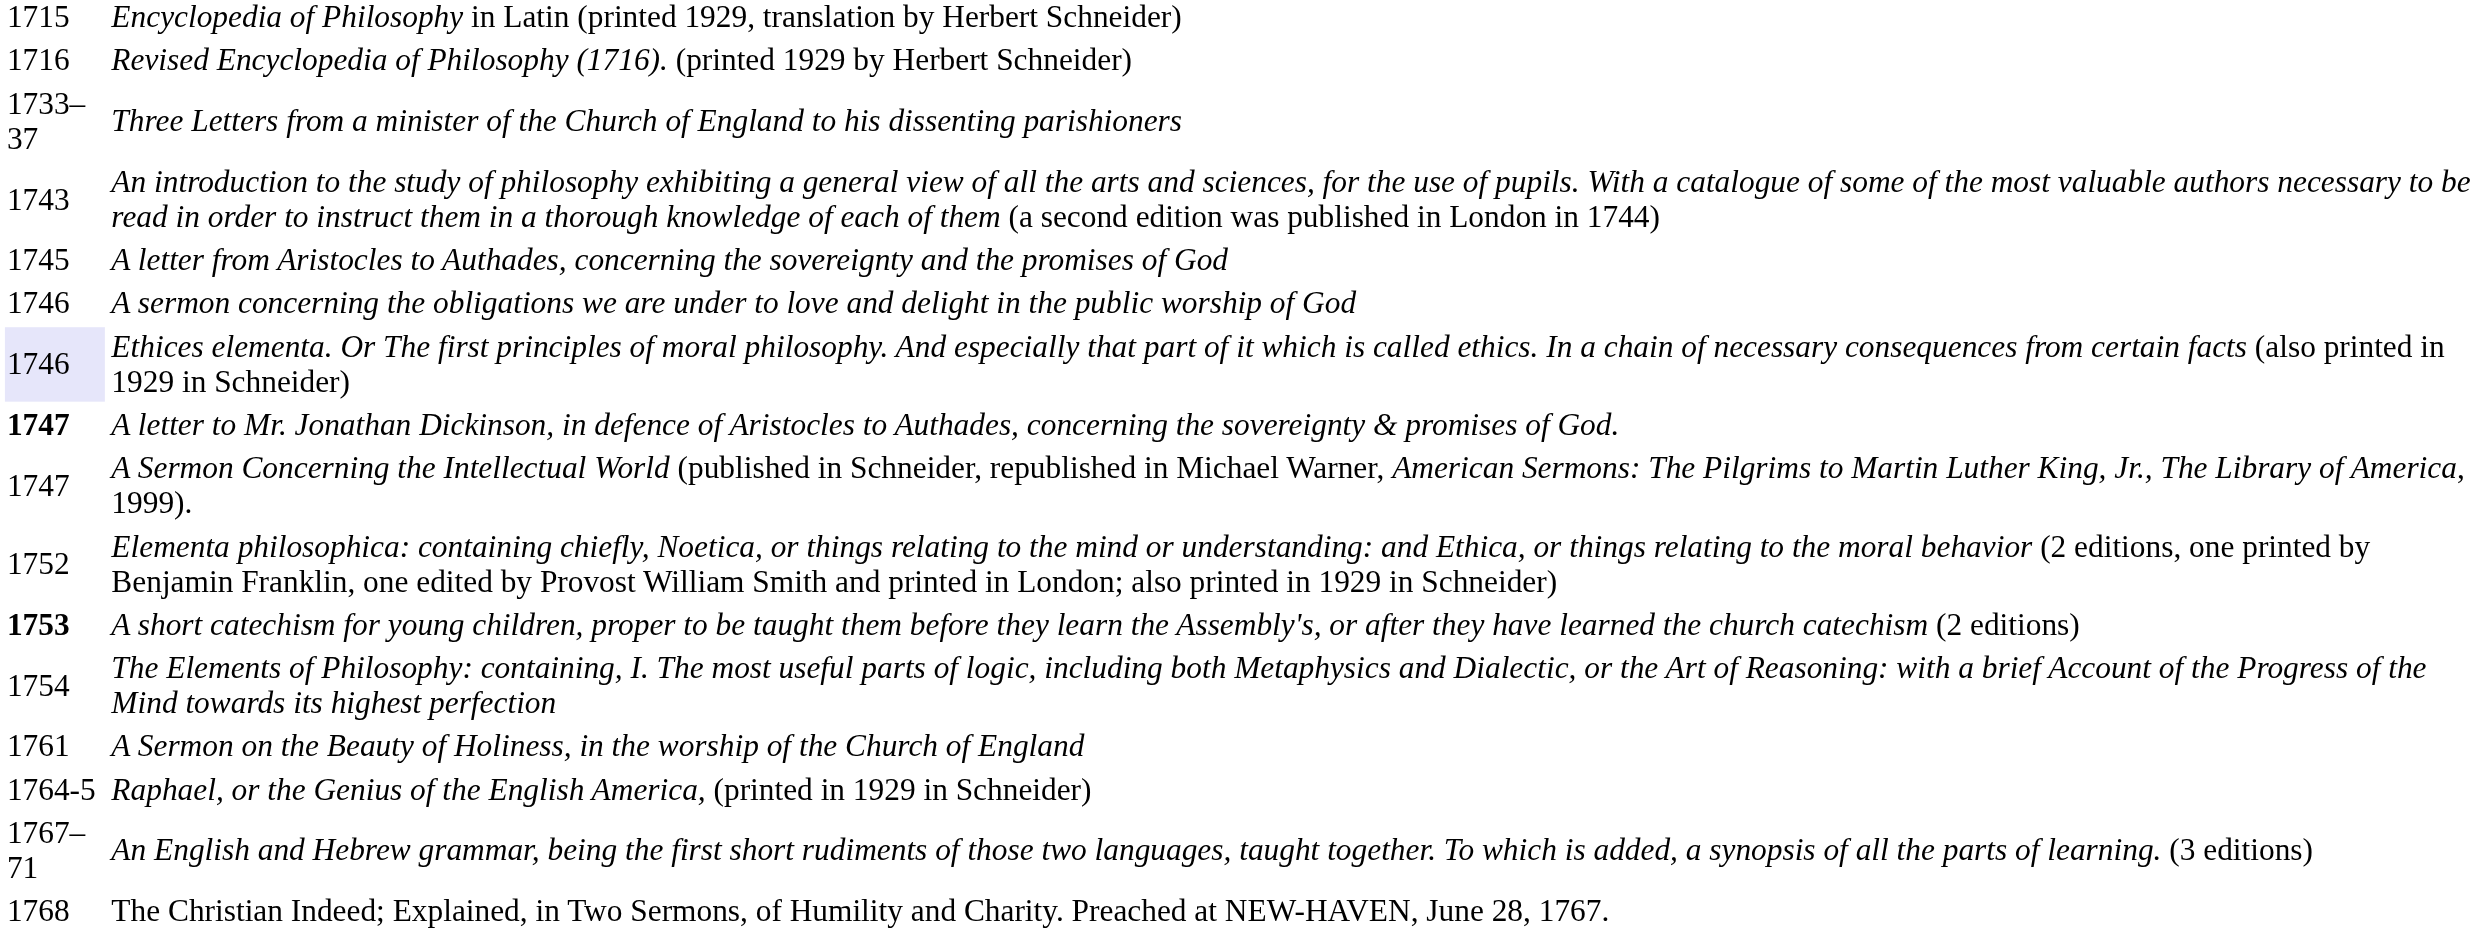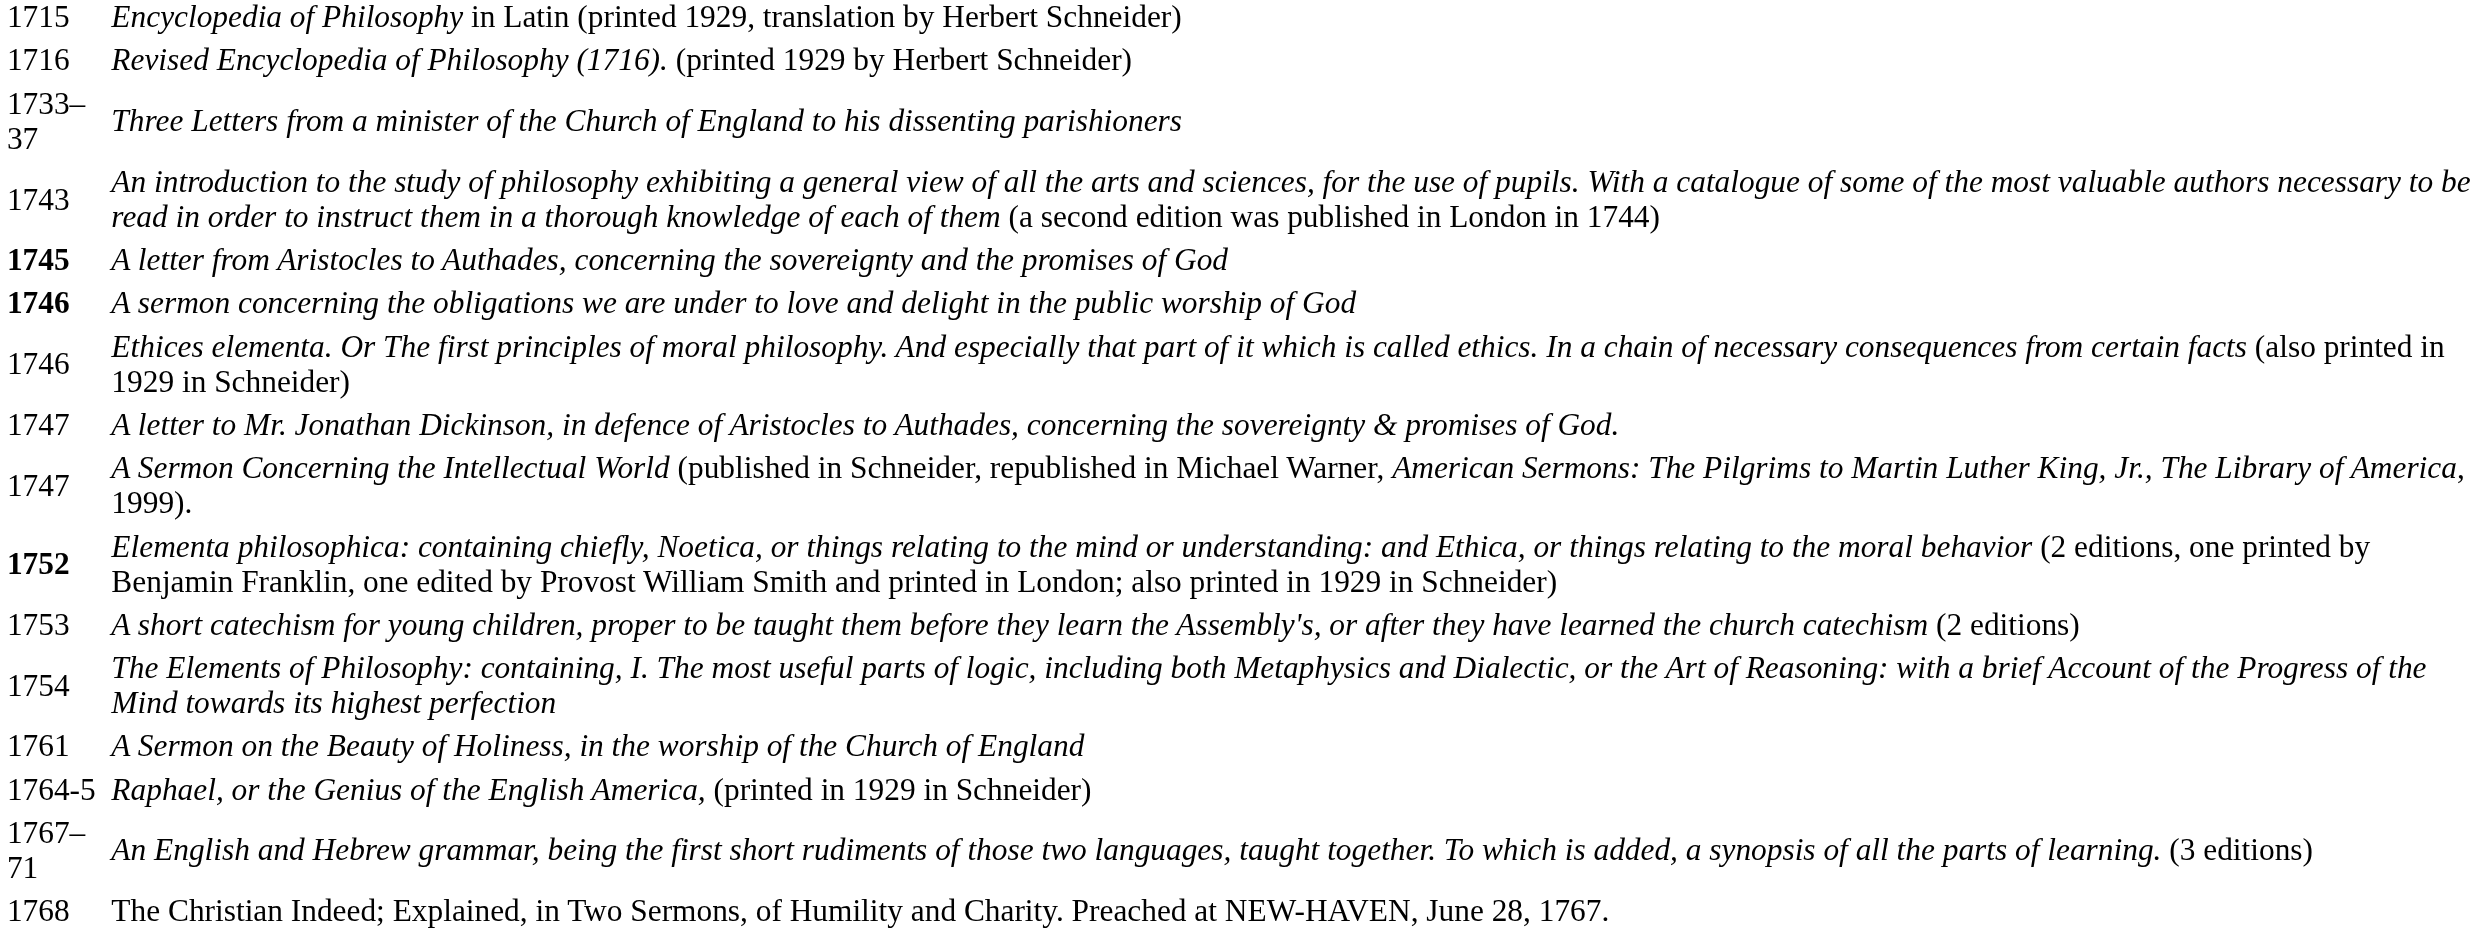(38, 260) normal -> (38, 260) bold
(38, 303) normal -> (38, 303) bold
(38, 363) lavender background -> (38, 363) no background
(38, 424) bold -> (38, 424) normal
(38, 563) normal -> (38, 563) bold
(38, 624) bold -> (38, 624) normal
